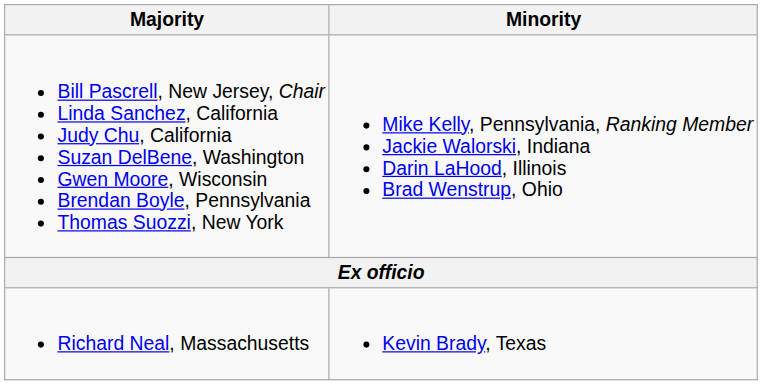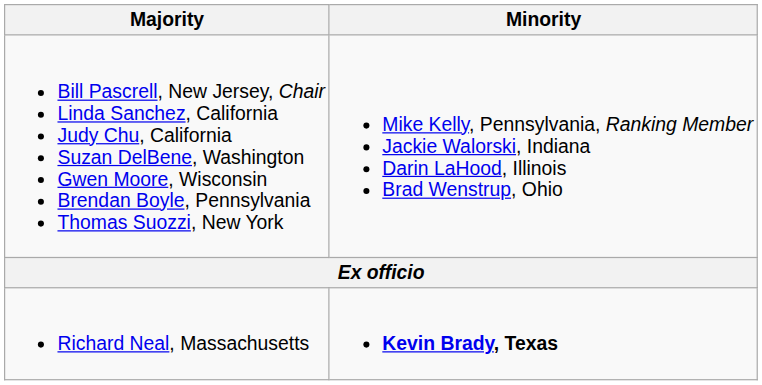(544, 344) normal -> (544, 344) bold
